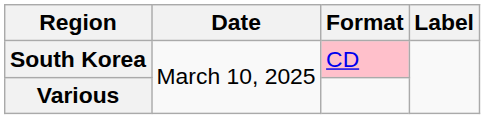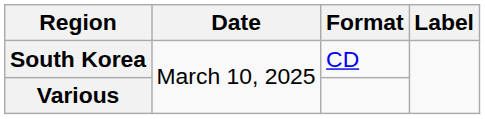(343, 58) pink background -> (343, 58) no background
